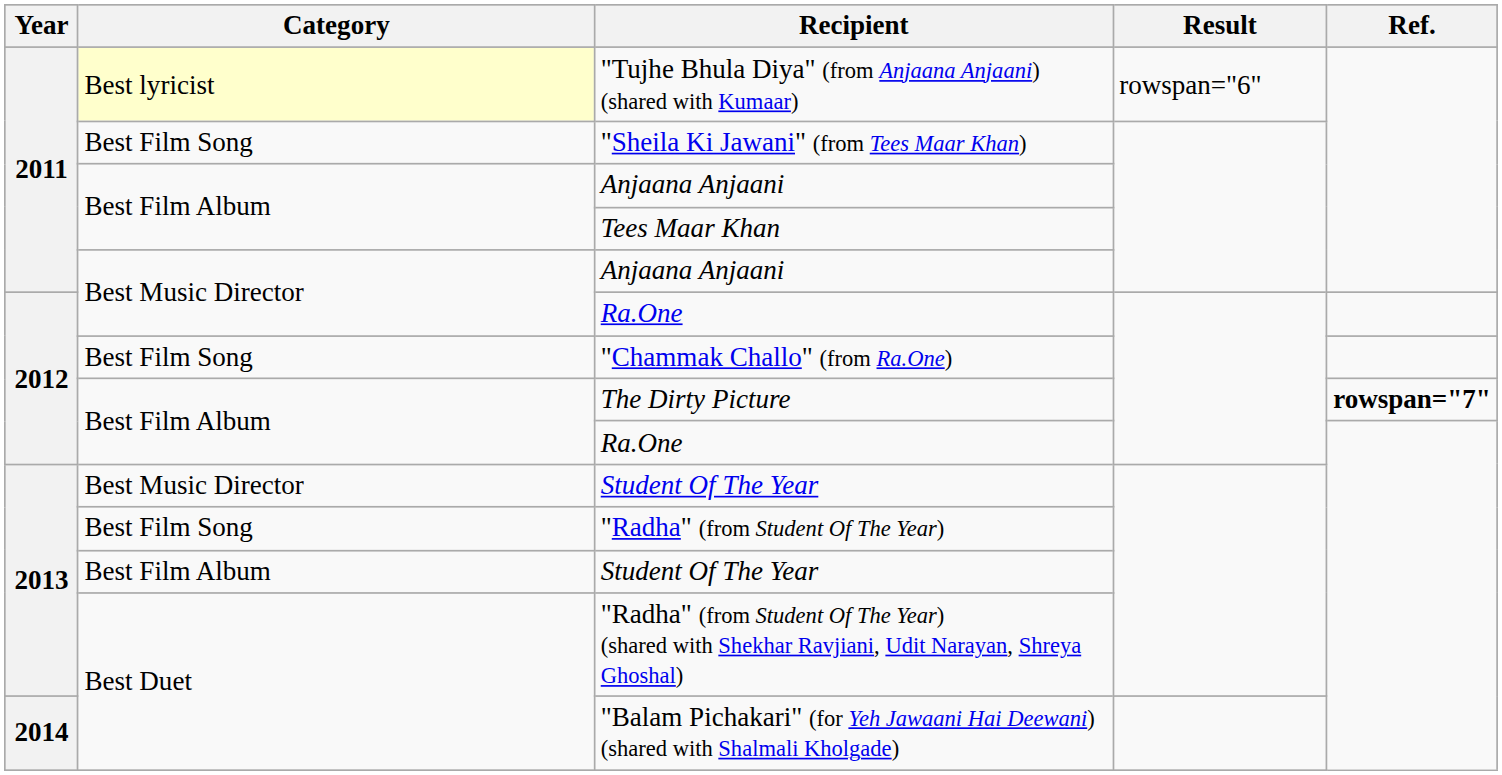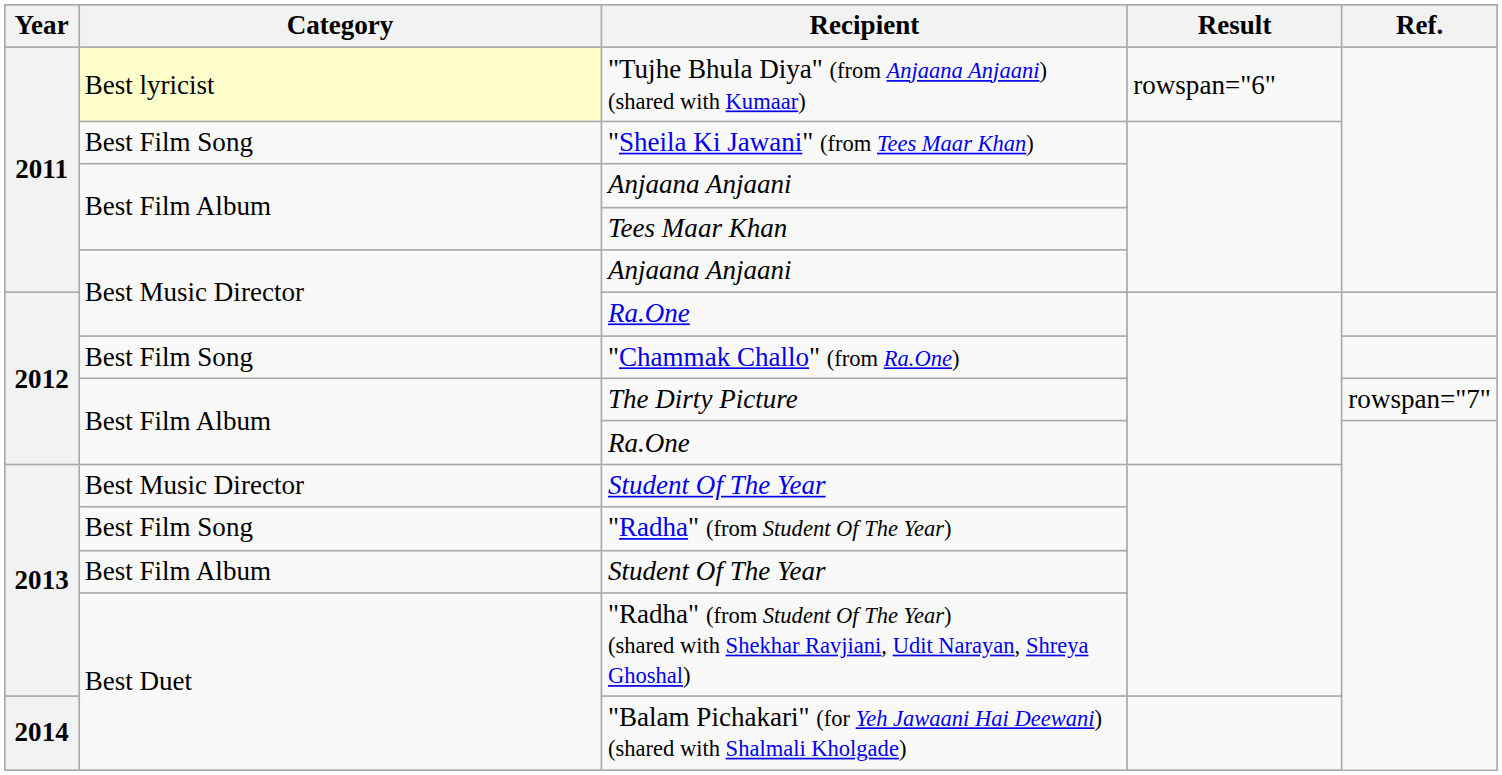(1412, 399) bold -> (1420, 399) normal
